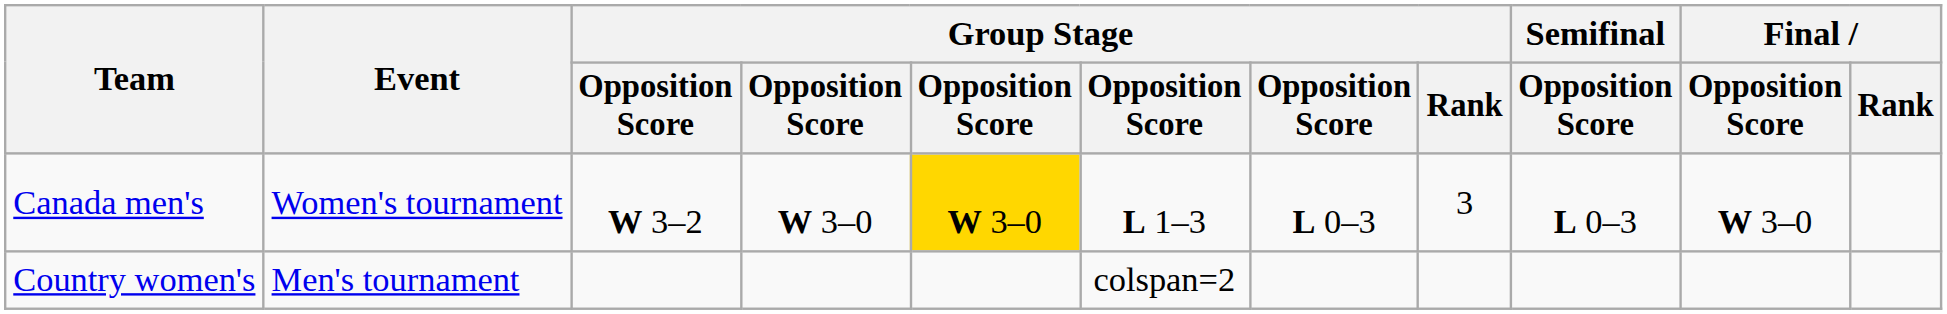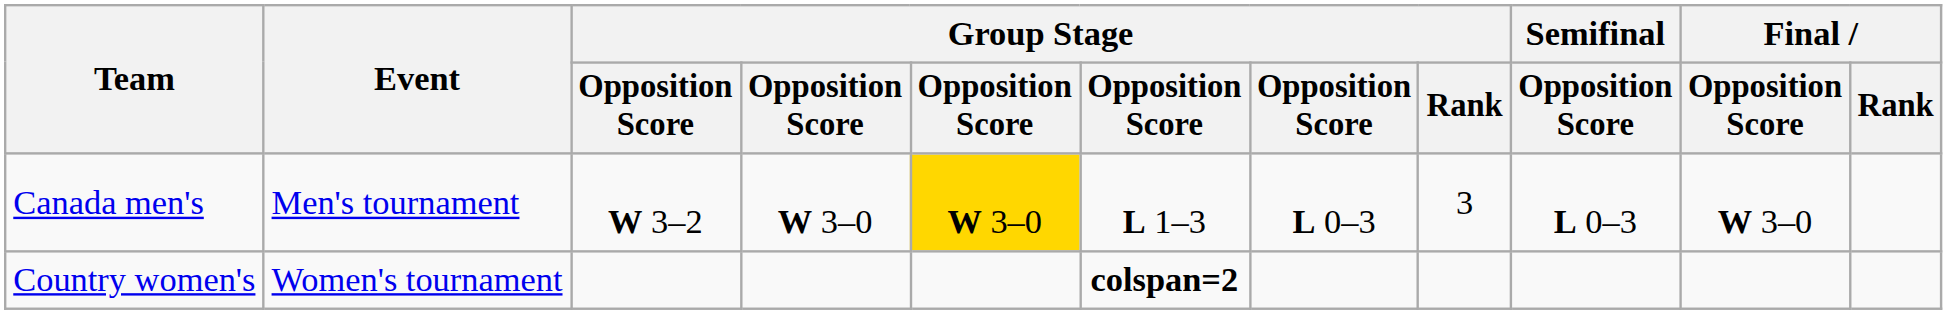(417, 202) Women's tournament -> (396, 202) Men's tournament
(396, 279) Men's tournament -> (417, 279) Women's tournament
(1164, 279) normal -> (1164, 279) bold
